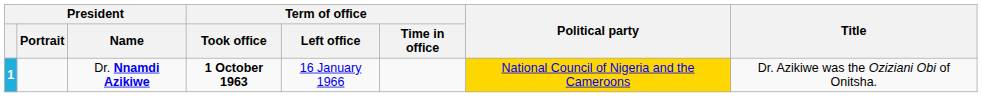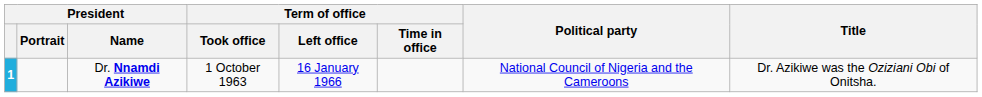(234, 75) bold -> (233, 75) normal
(598, 75) gold background -> (596, 75) no background
